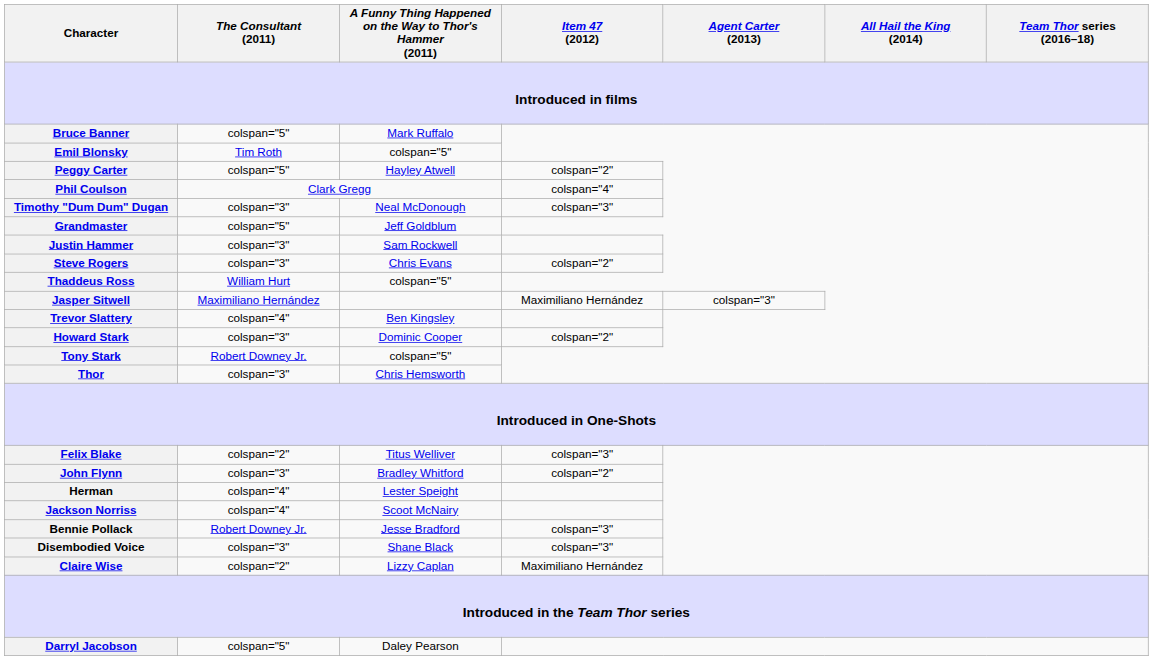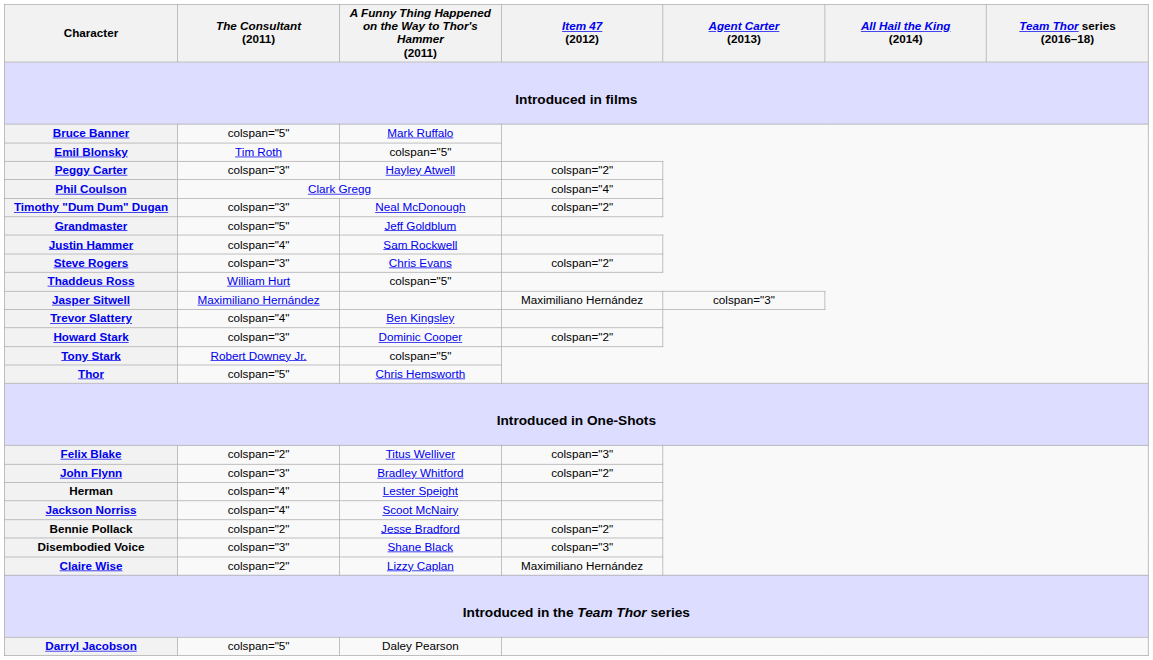(259, 170) colspan="5" -> (259, 170) colspan="3"
(582, 207) colspan="3" -> (582, 207) colspan="2"
(259, 244) colspan="3" -> (259, 244) colspan="4"
(259, 374) colspan="3" -> (259, 374) colspan="5"
(259, 528) Robert Downey Jr. -> (259, 528) colspan="2"
(582, 528) colspan="3" -> (582, 528) colspan="2"
